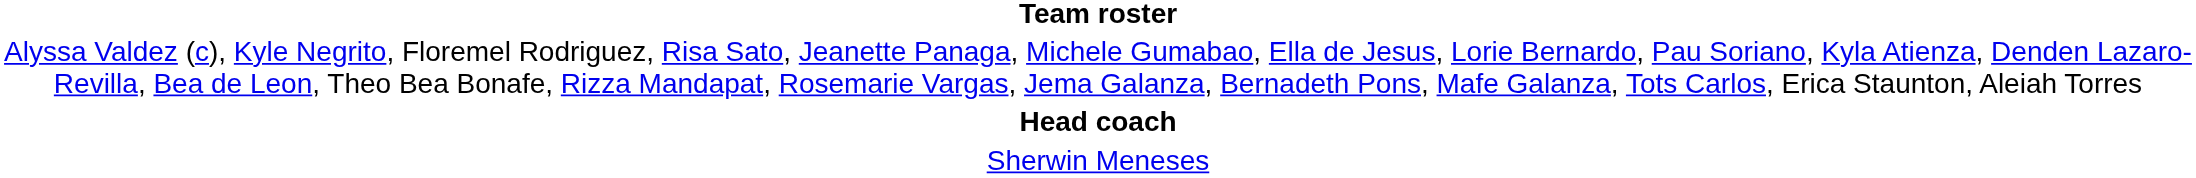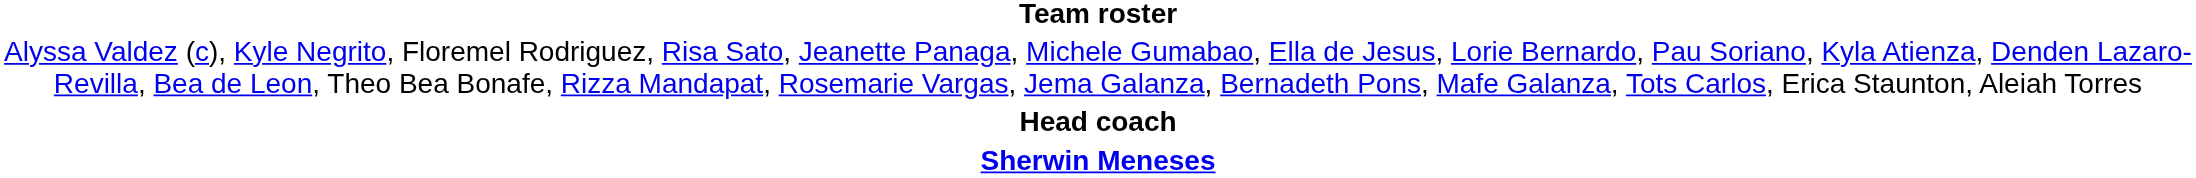(1098, 160) normal -> (1098, 160) bold
